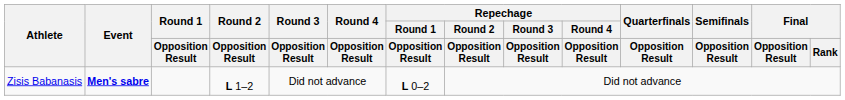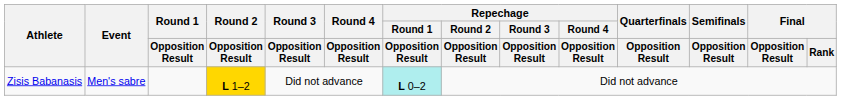(118, 81) bold -> (116, 81) normal
(239, 87) no background -> (236, 87) gold background
(415, 87) no background -> (412, 87) paleturquoise background
